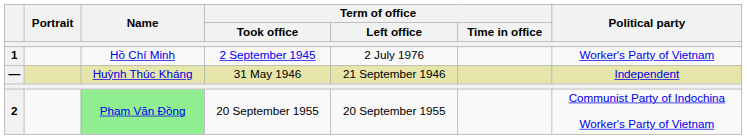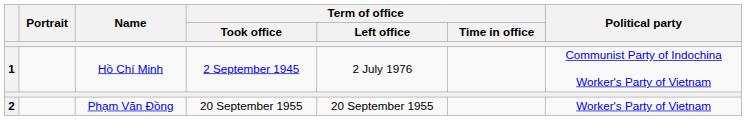(647, 56) Worker's Party of Vietnam -> (644, 69) Communist Party of Indochina Worker's Party of Vietnam
- row: (14, 74)
(143, 111) lightgreen background -> (131, 106) no background
(647, 111) Communist Party of Indochina Worker's Party of Vietnam -> (644, 106) Worker's Party of Vietnam
